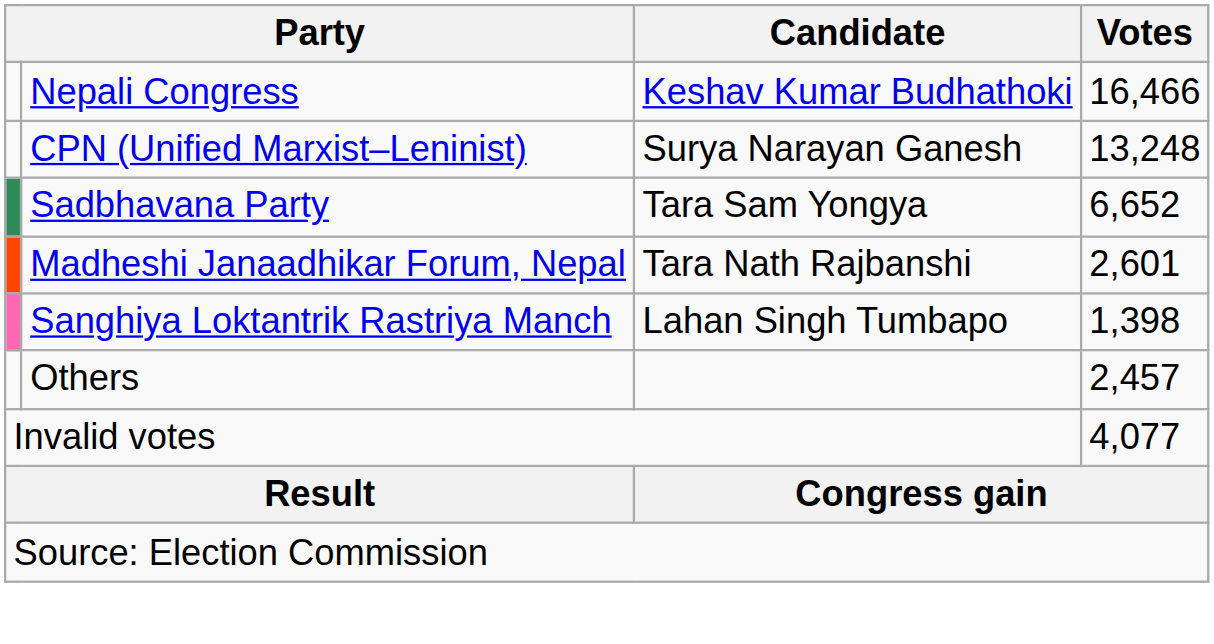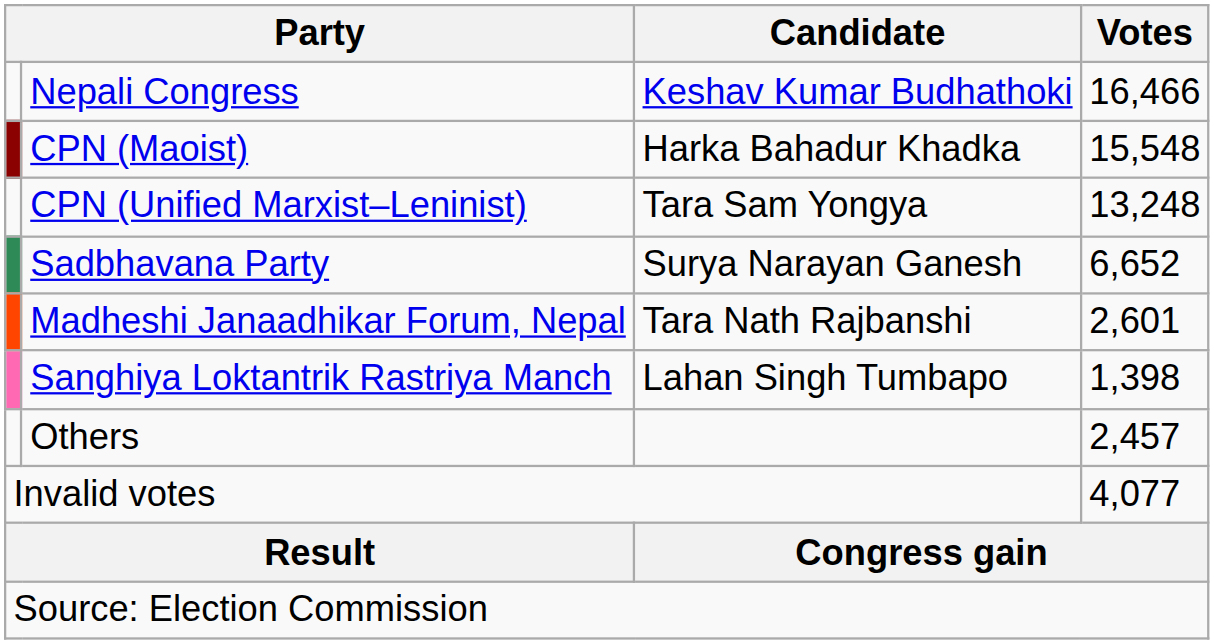+ row: (139, 148)
(832, 148) Surya Narayan Ganesh -> (785, 206) Tara Sam Yongya
(785, 206) Tara Sam Yongya -> (832, 263) Surya Narayan Ganesh
